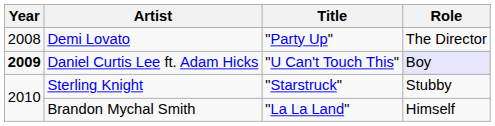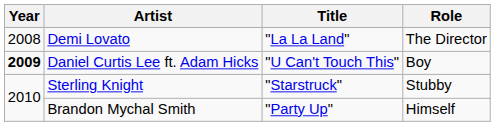(299, 39) "Party Up" -> (307, 39) "La La Land"
(419, 62) lavender background -> (419, 62) no background
(307, 109) "La La Land" -> (299, 109) "Party Up"
